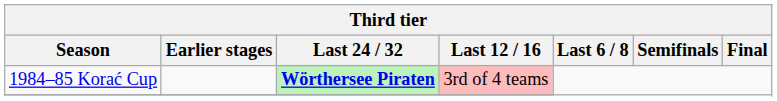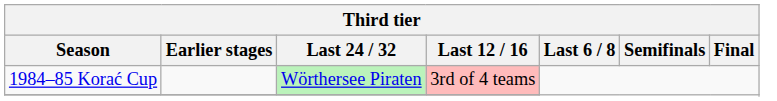(358, 80) bold -> (351, 80) normal
